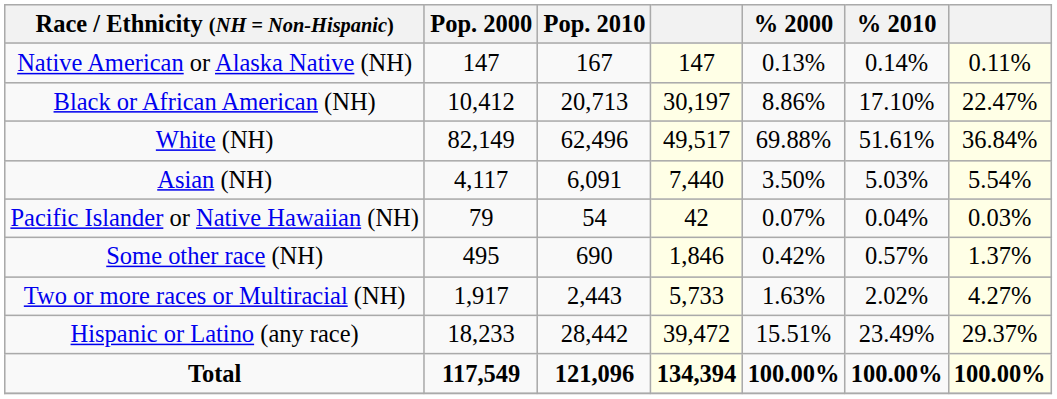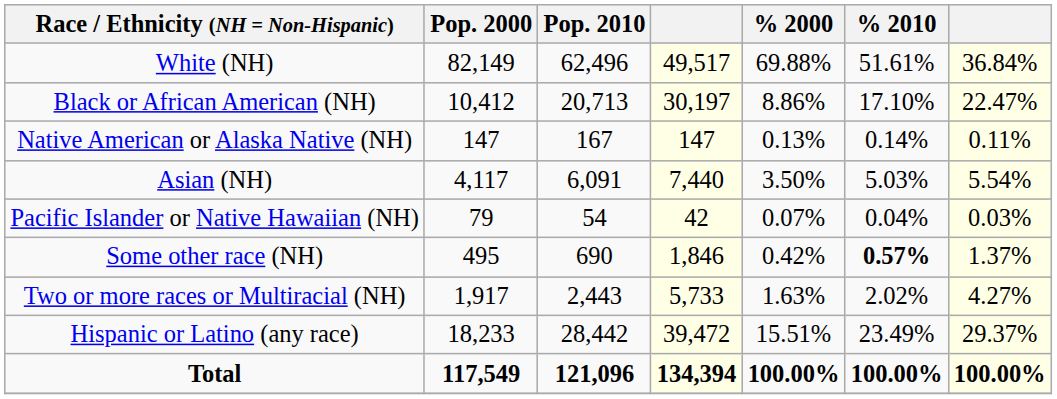rows swapped: (215, 140) <-> (215, 62)
(897, 256) normal -> (897, 256) bold
